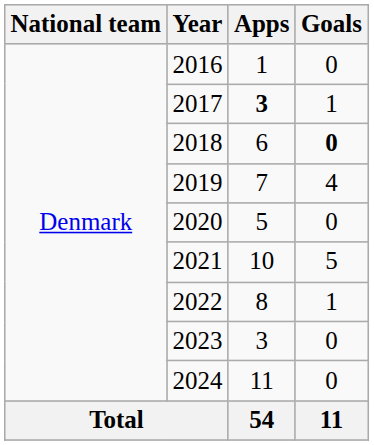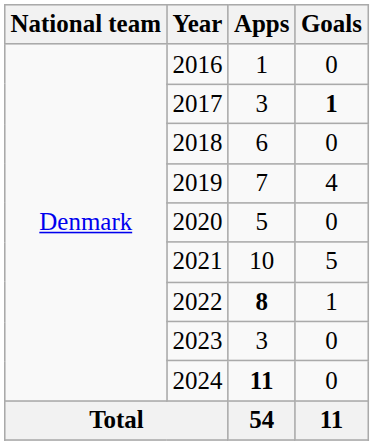(262, 103) bold -> (262, 103) normal
(331, 103) normal -> (331, 103) bold
(331, 143) bold -> (331, 143) normal
(262, 301) normal -> (262, 301) bold
(262, 380) normal -> (262, 380) bold
